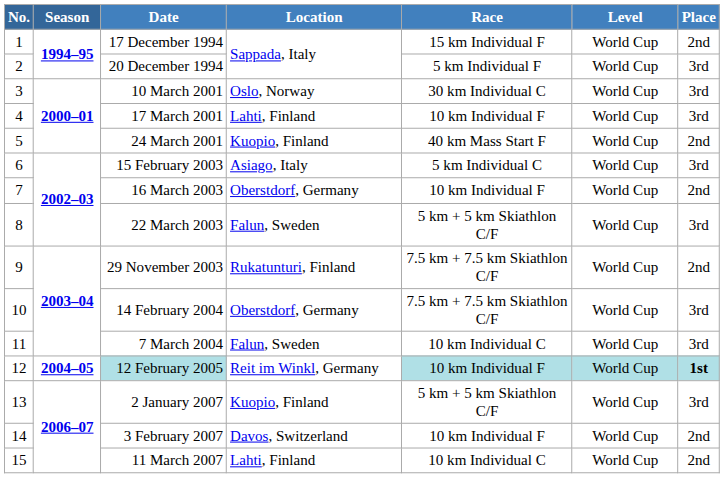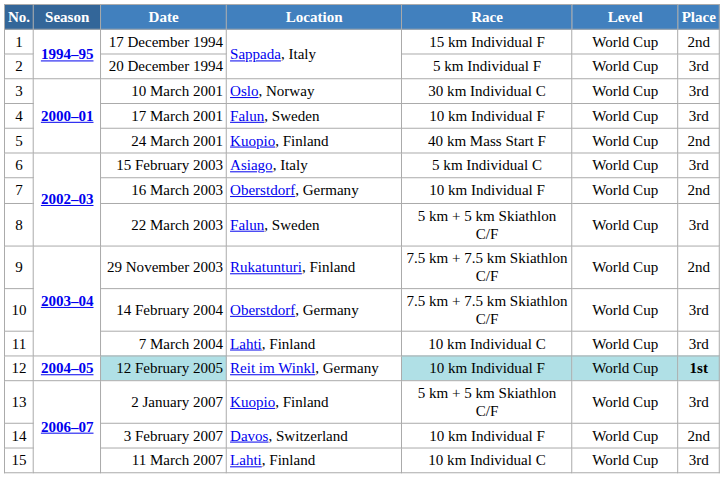(273, 116) Lahti, Finland -> (275, 116) Falun, Sweden
(275, 343) Falun, Sweden -> (273, 343) Lahti, Finland
(699, 460) 2nd -> (699, 460) 3rd
